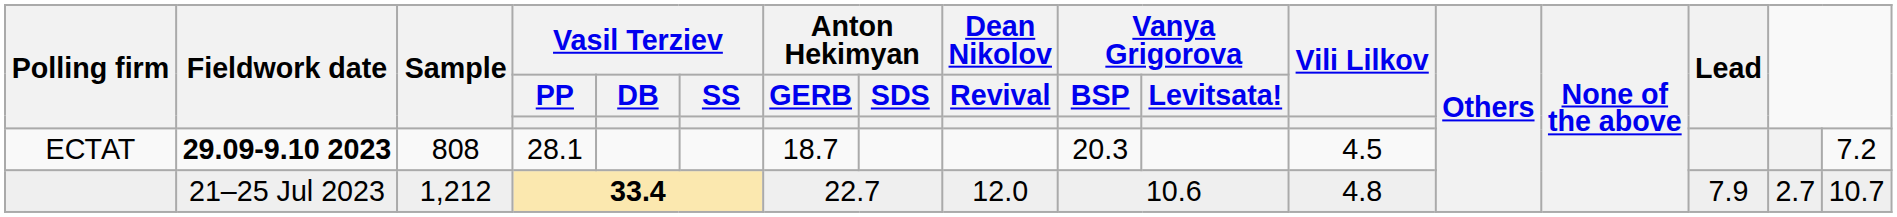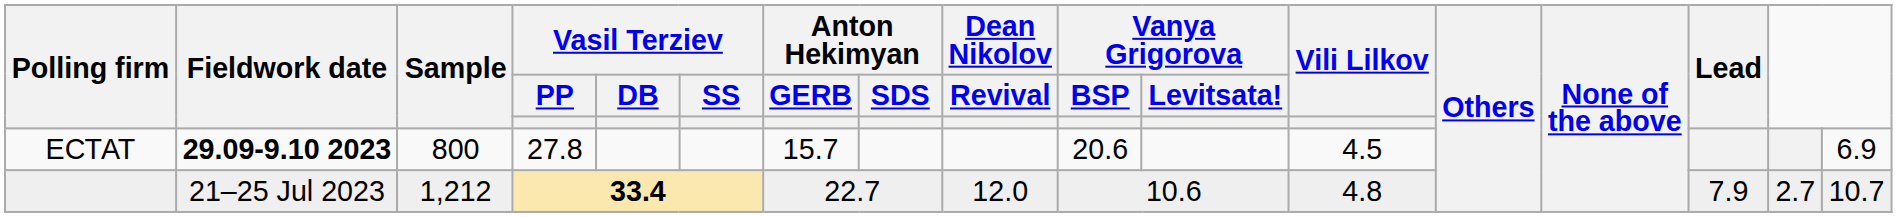(456, 150) 808 -> (456, 150) 800
(555, 150) 28.1 -> (555, 150) 27.8
(811, 150) 18.7 -> (811, 150) 15.7
(1100, 150) 20.3 -> (1100, 150) 20.6
(1857, 150) 7.2 -> (1857, 150) 6.9
